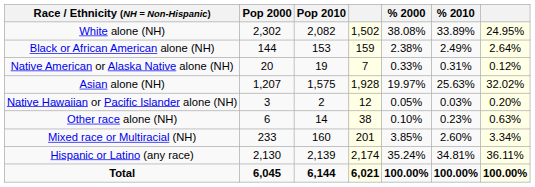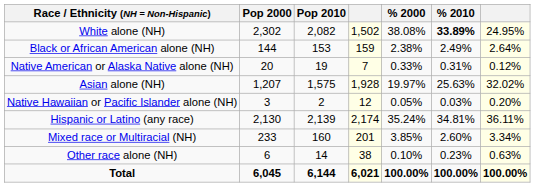(456, 31) normal -> (456, 31) bold
rows swapped: (122, 119) <-> (122, 155)
